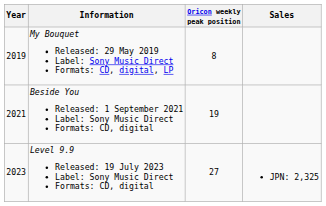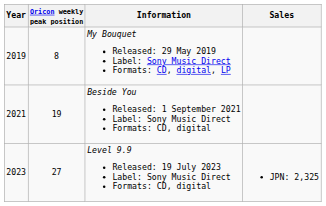columns swapped: (107, 16) <-> (214, 16)
